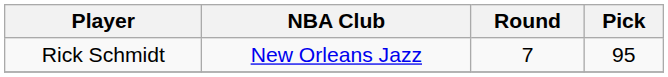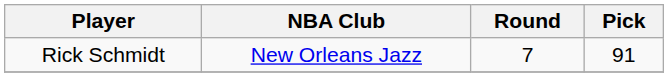(624, 54) 95 -> (624, 54) 91
